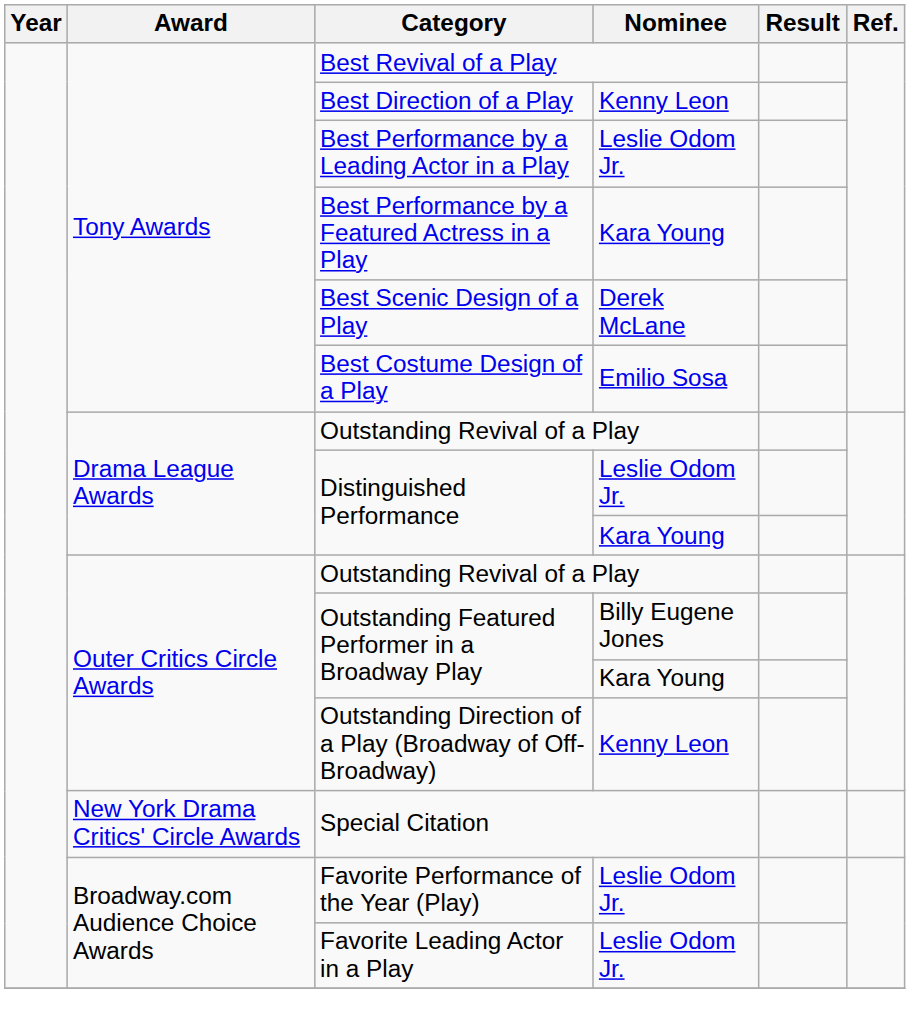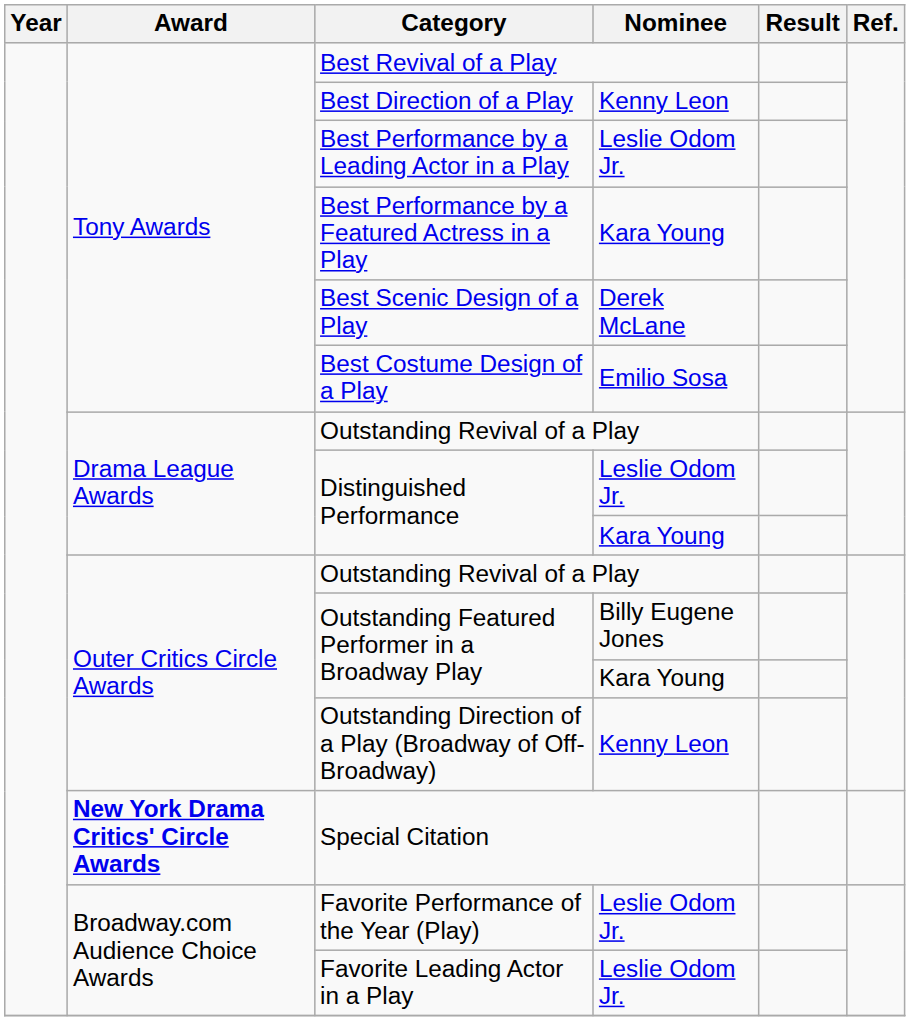(187, 823) normal -> (168, 837) bold
